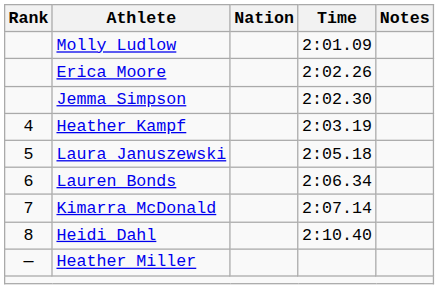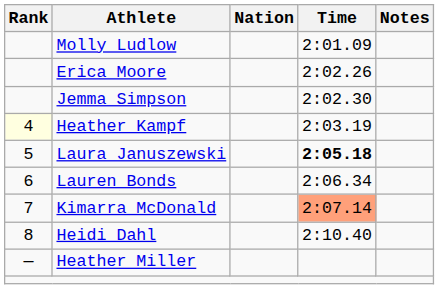(29, 127) no background -> (29, 127) lightyellow background
(337, 154) normal -> (337, 154) bold
(337, 208) no background -> (337, 208) lightsalmon background
